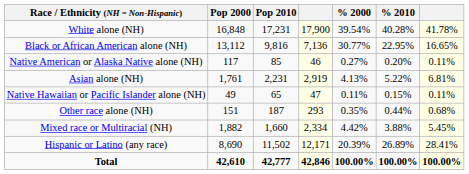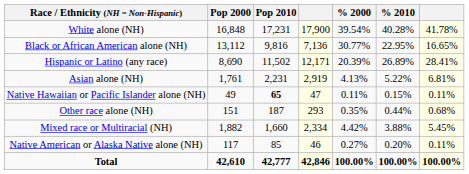rows swapped: (106, 62) <-> (106, 144)
(276, 95) normal -> (276, 95) bold
